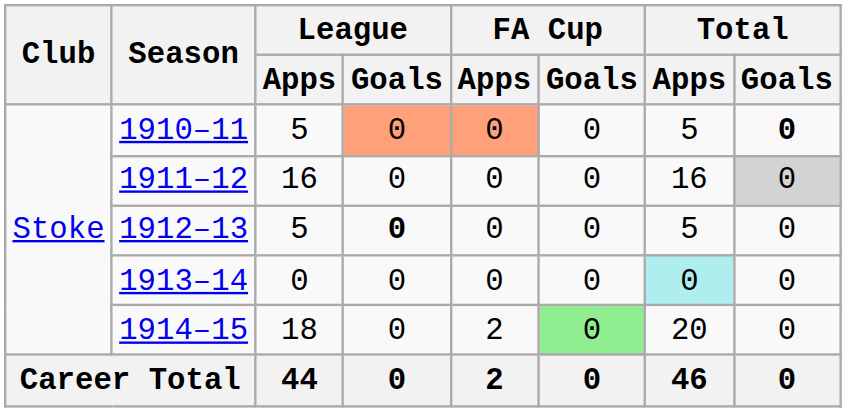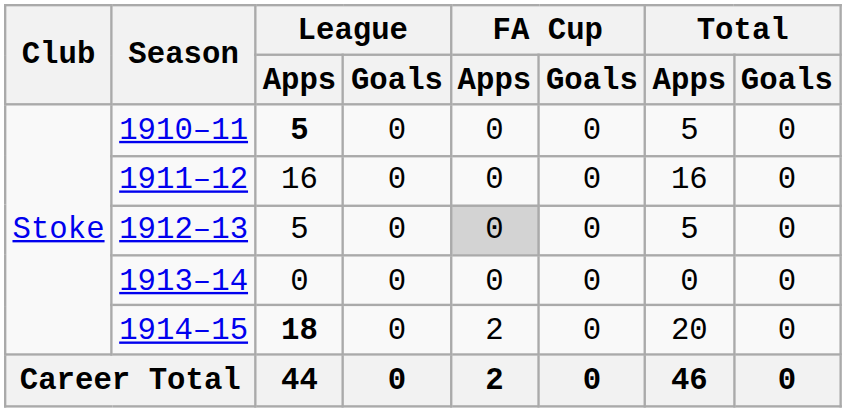(299, 130) normal -> (299, 130) bold
(397, 130) lightsalmon background -> (397, 130) no background
(494, 130) lightsalmon background -> (494, 130) no background
(787, 130) bold -> (787, 130) normal
(787, 180) lightgrey background -> (787, 180) no background
(397, 230) bold -> (397, 230) normal
(494, 230) no background -> (494, 230) lightgrey background
(689, 280) paleturquoise background -> (689, 280) no background
(299, 330) normal -> (299, 330) bold
(592, 330) lightgreen background -> (592, 330) no background
